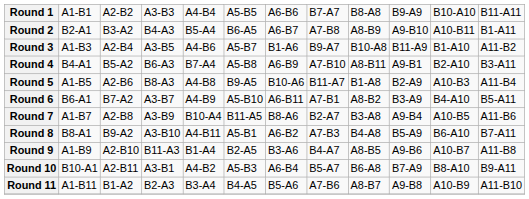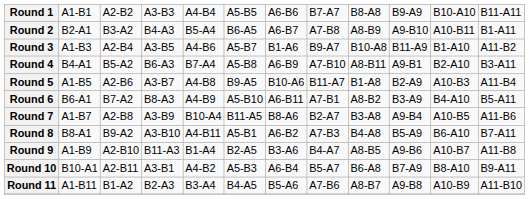(159, 82) B8-A3 -> (159, 82) A3-B7
(159, 99) A3-B7 -> (159, 99) B8-A3
